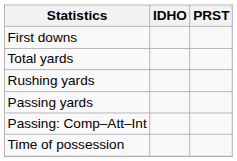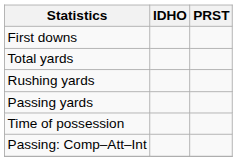rows swapped: (77, 123) <-> (66, 145)
